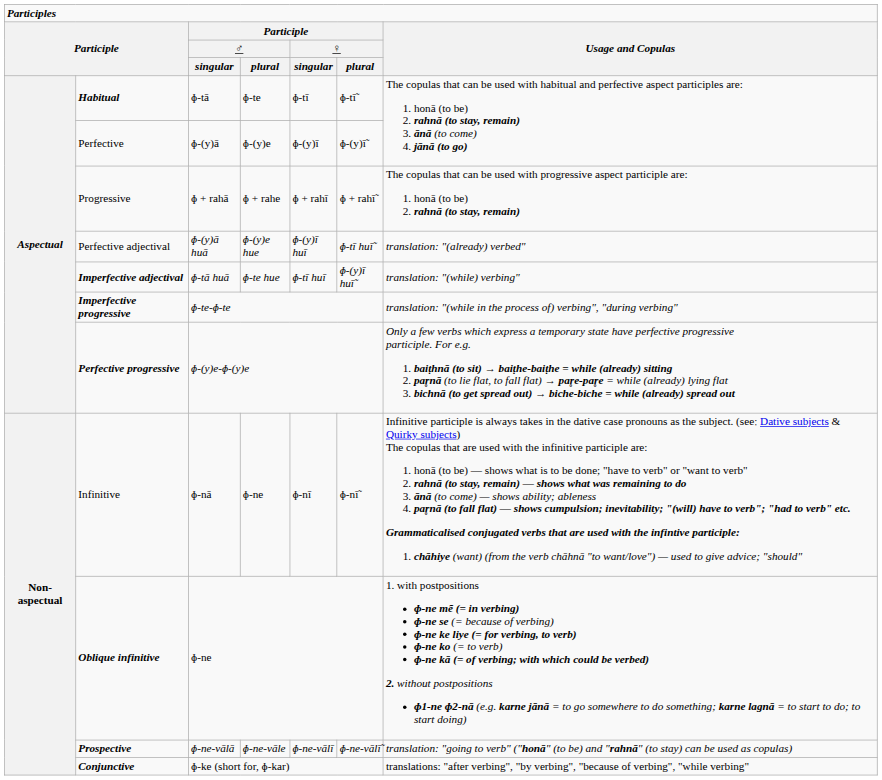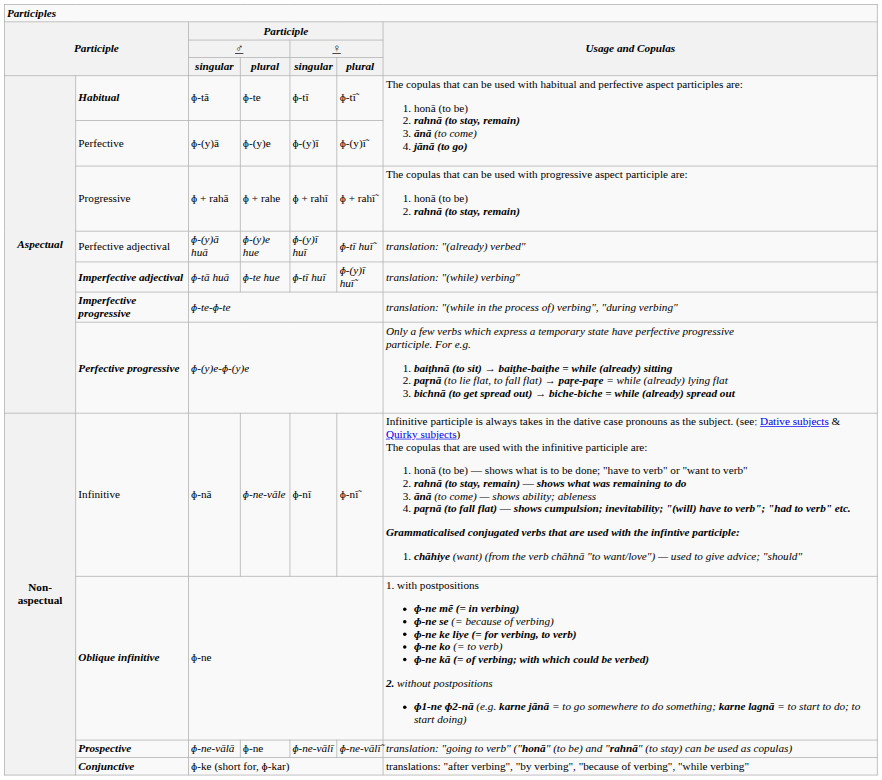(253, 494) ɸ-ne -> (264, 494) ɸ-ne-vāle
(264, 748) ɸ-ne-vāle -> (253, 748) ɸ-ne
